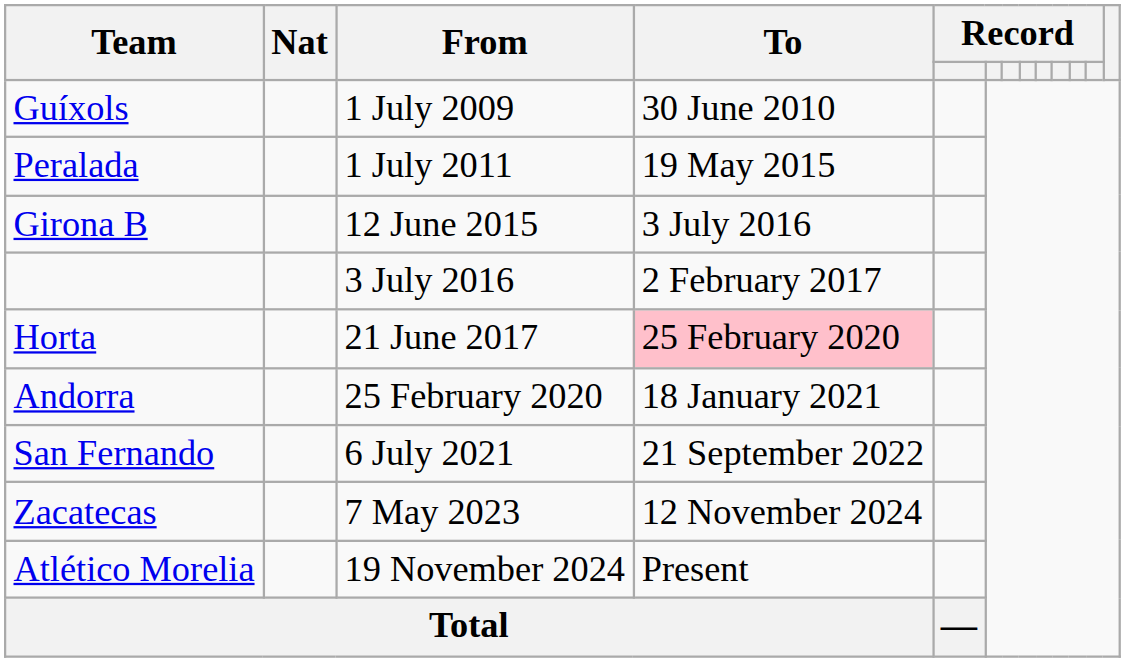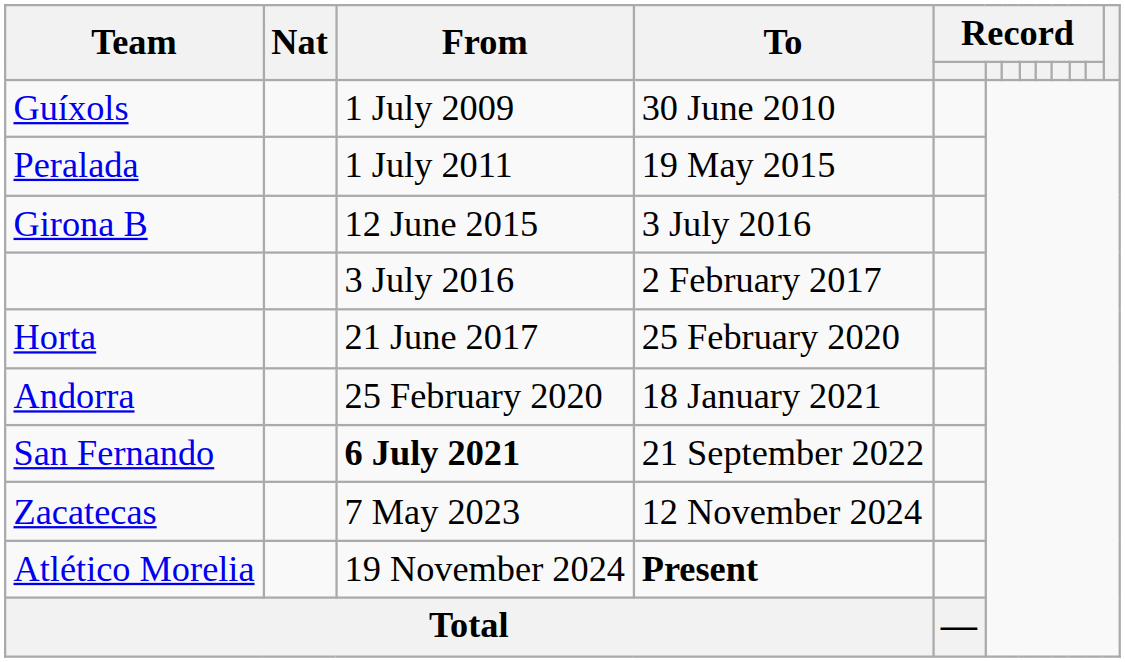(771, 338) pink background -> (771, 338) no background
(429, 453) normal -> (432, 453) bold
(695, 568) normal -> (700, 568) bold
